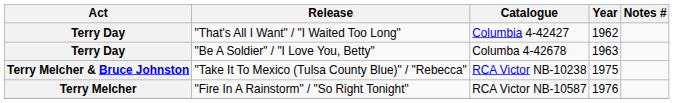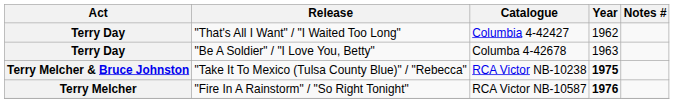(605, 70) normal -> (605, 70) bold
(605, 88) normal -> (605, 88) bold
